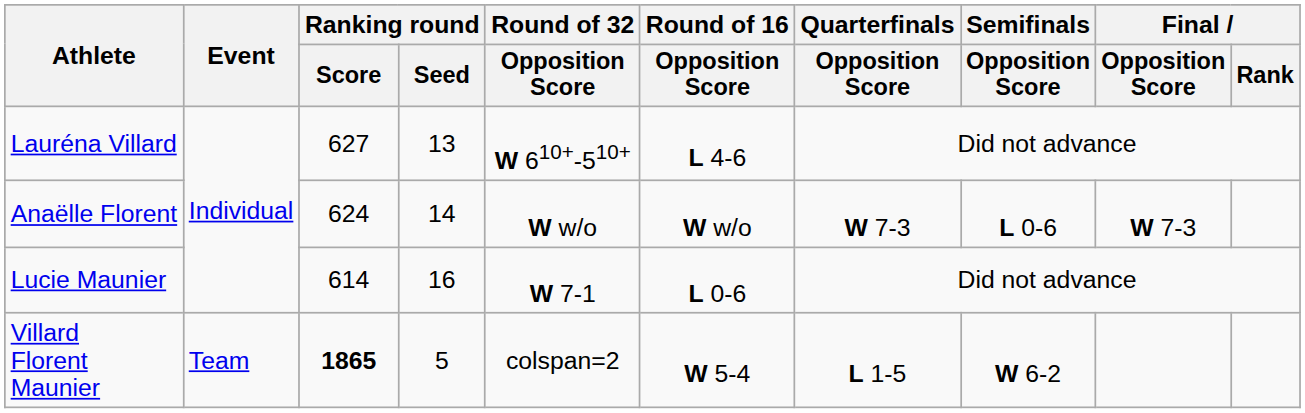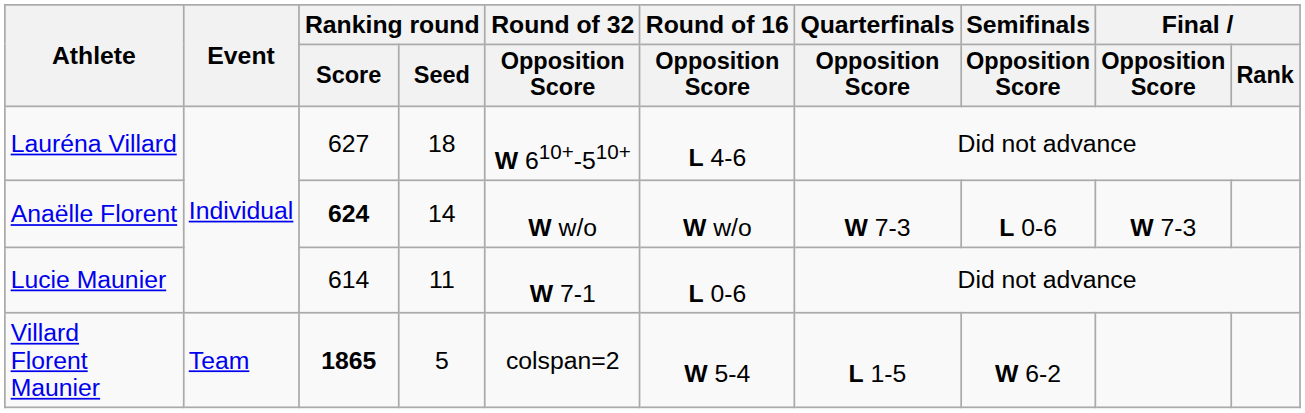(442, 144) 13 -> (442, 144) 18
(349, 214) normal -> (349, 214) bold
(442, 280) 16 -> (442, 280) 11
